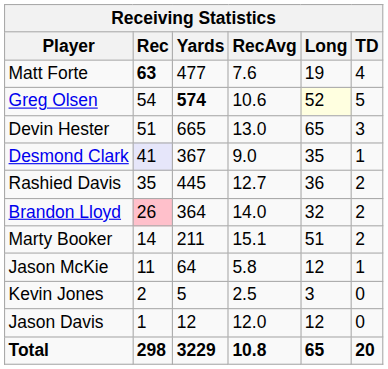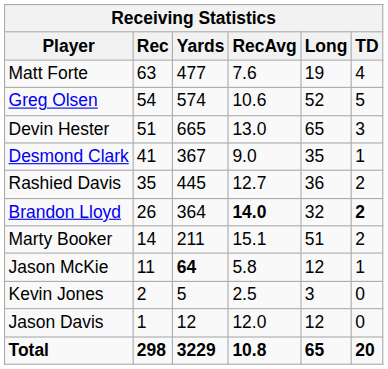(146, 73) bold -> (146, 73) normal
(191, 101) bold -> (191, 101) normal
(314, 101) lightyellow background -> (314, 101) no background
(146, 156) lavender background -> (146, 156) no background
(146, 211) pink background -> (146, 211) no background
(249, 211) normal -> (249, 211) bold
(360, 211) normal -> (360, 211) bold
(187, 267) normal -> (187, 267) bold
